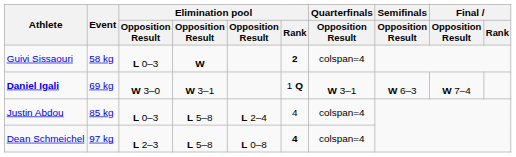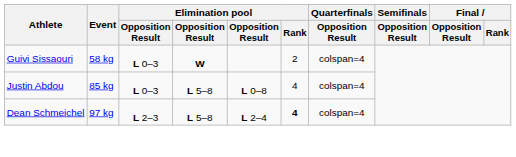(295, 59) bold -> (295, 59) normal
- row: (33, 86)
(254, 118) L 2–4 -> (254, 91) L 0–8
(254, 145) L 0–8 -> (254, 118) L 2–4
